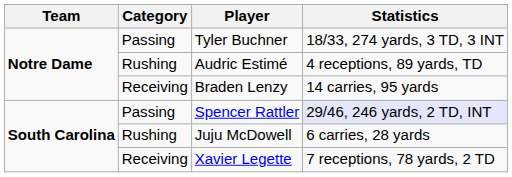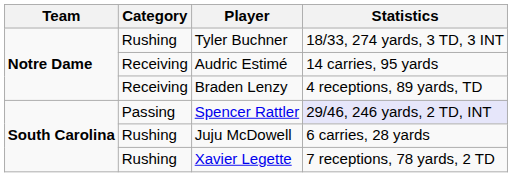(148, 40) Passing -> (149, 40) Rushing
(149, 64) Rushing -> (155, 64) Receiving
(394, 64) 4 receptions, 89 yards, TD -> (372, 64) 14 carries, 95 yards
(372, 88) 14 carries, 95 yards -> (394, 88) 4 receptions, 89 yards, TD
(155, 159) Receiving -> (149, 159) Rushing
